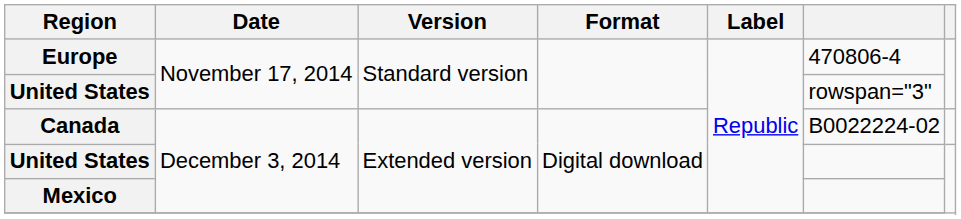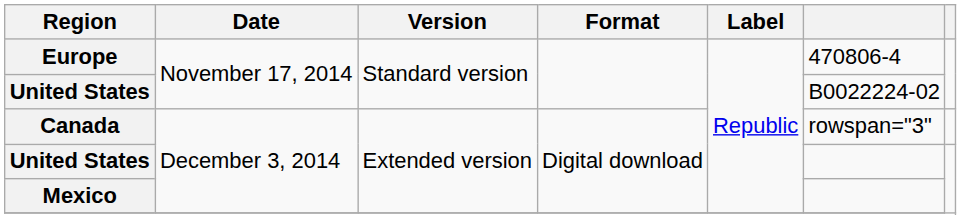(870, 91) rowspan="3" -> (874, 91) B0022224-02
(874, 126) B0022224-02 -> (870, 126) rowspan="3"
